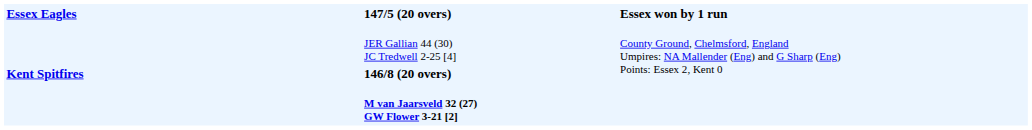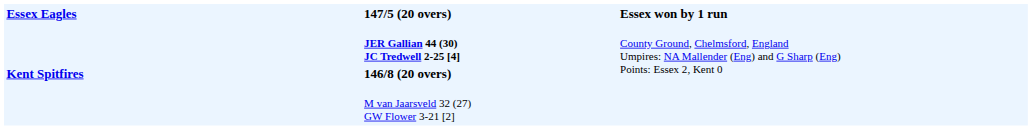(410, 50) normal -> (412, 50) bold
(421, 110) bold -> (418, 110) normal
